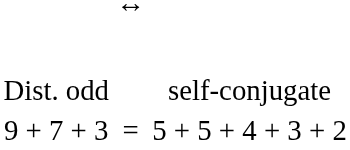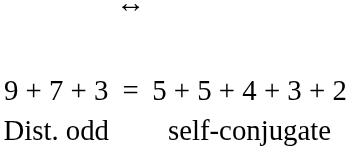rows swapped: (56, 130) <-> (56, 90)
